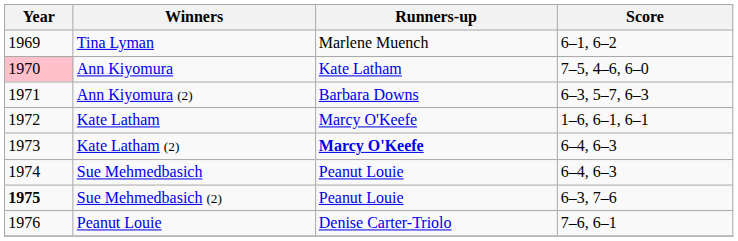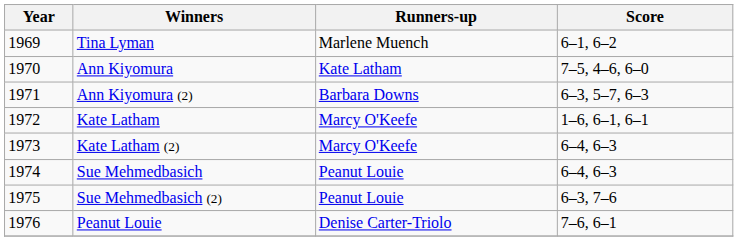(24, 68) pink background -> (24, 68) no background
(371, 145) bold -> (368, 145) normal
(24, 197) bold -> (24, 197) normal
